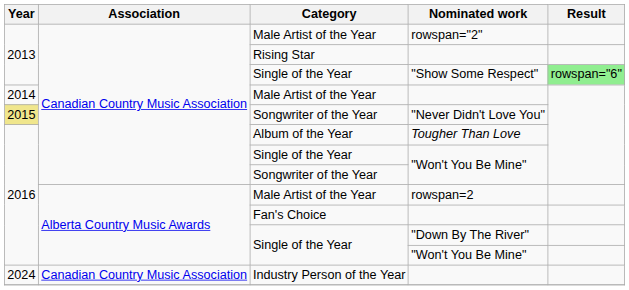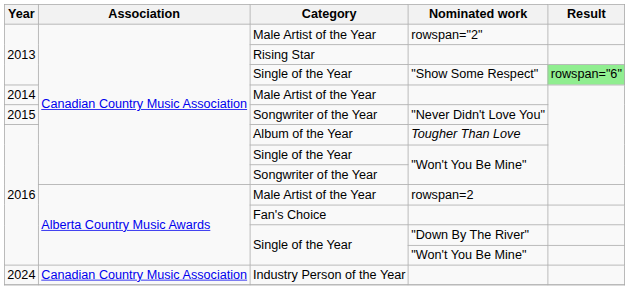(21, 114) khaki background -> (21, 114) no background
